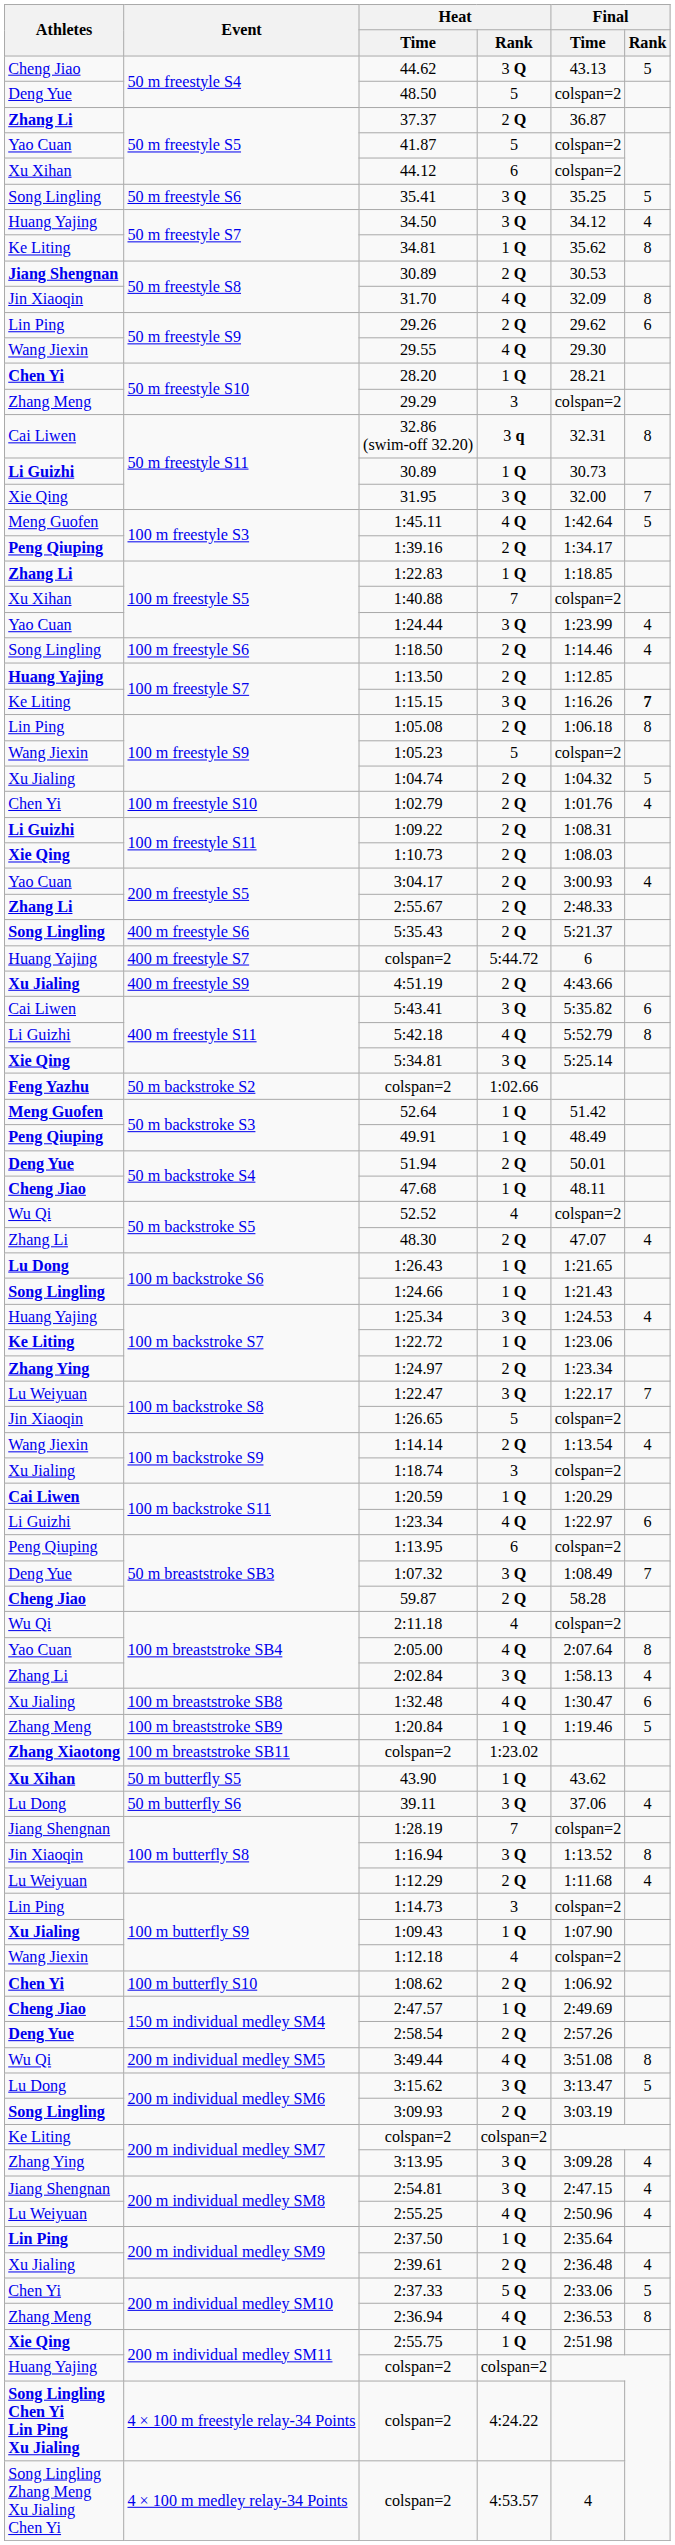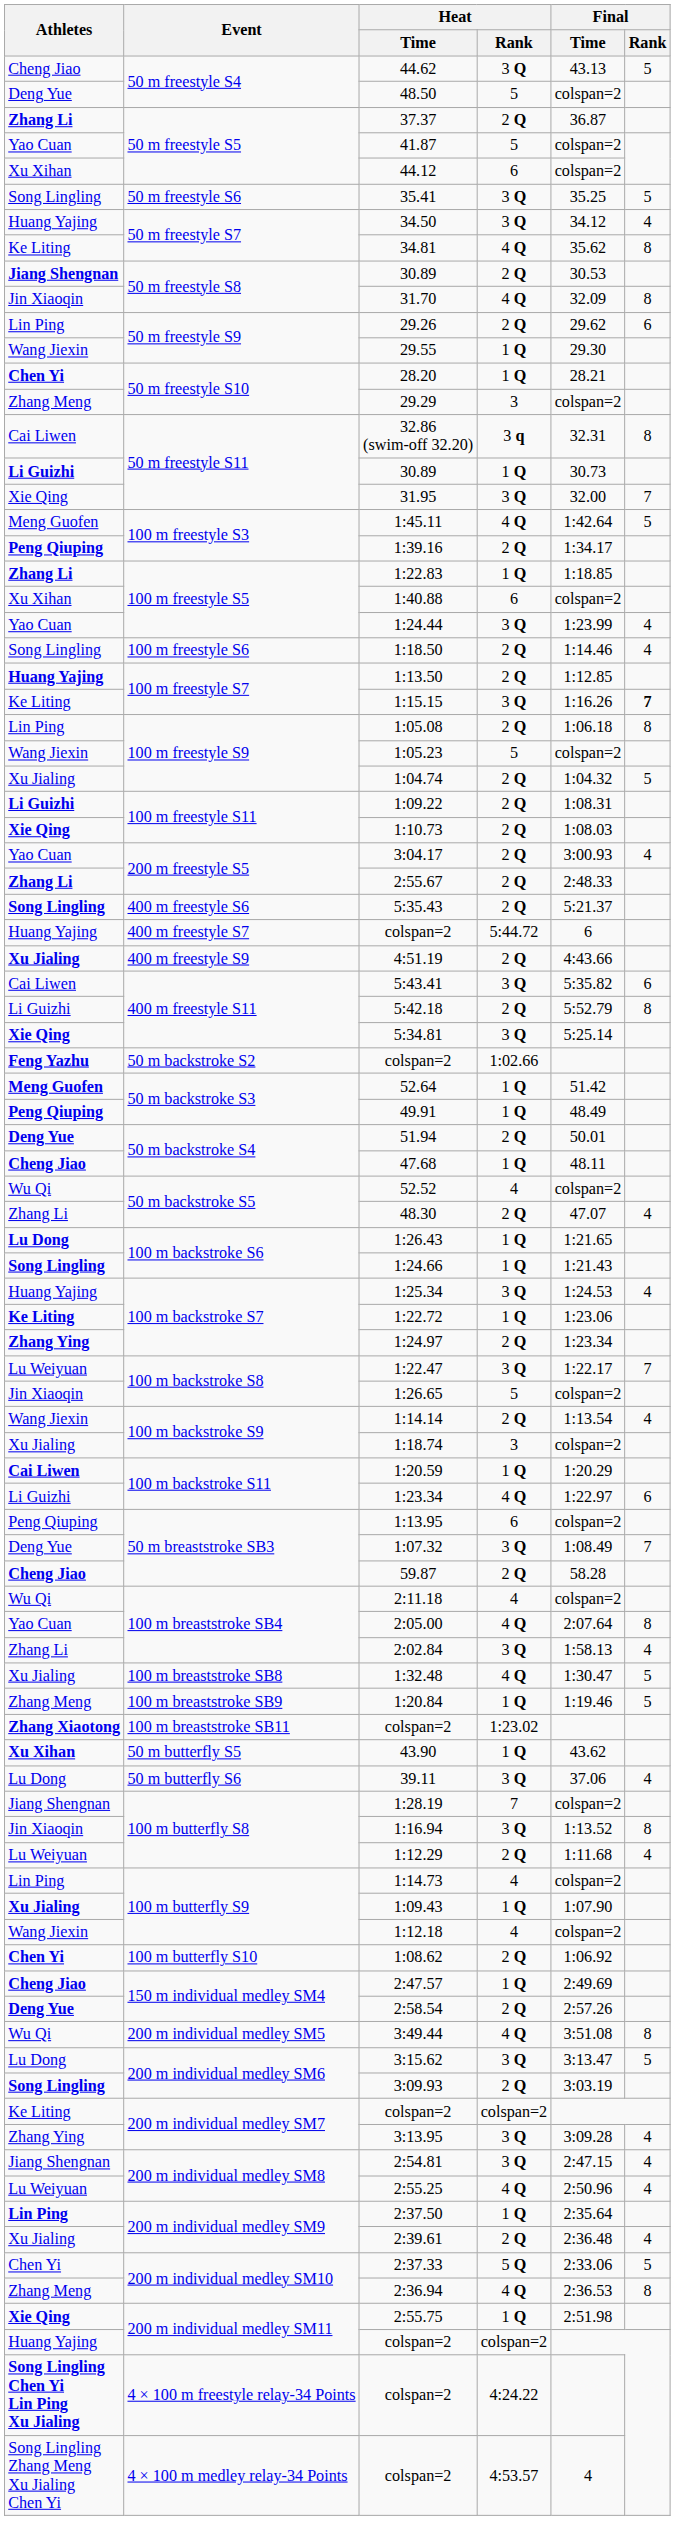(514, 247) 1 Q -> (514, 247) 4 Q
(514, 350) 4 Q -> (514, 350) 1 Q
(514, 599) 7 -> (514, 599) 6
- row: (192, 804)
(514, 1035) 4 Q -> (514, 1009) 2 Q
(648, 1701) 6 -> (648, 1675) 5
(514, 1906) 3 -> (514, 1880) 4
